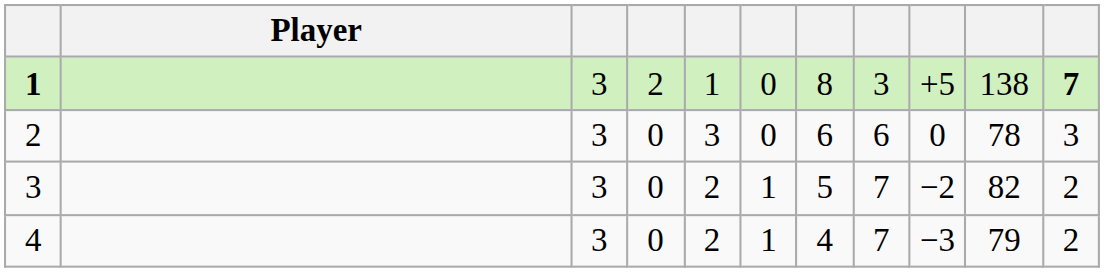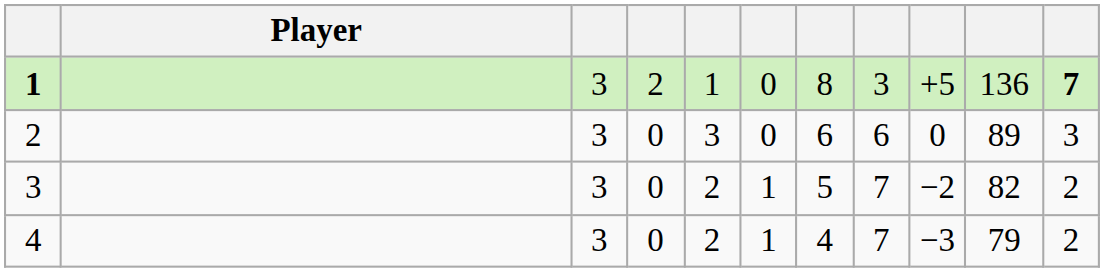(1004, 82) 138 -> (1004, 82) 136
(1004, 135) 78 -> (1004, 135) 89
